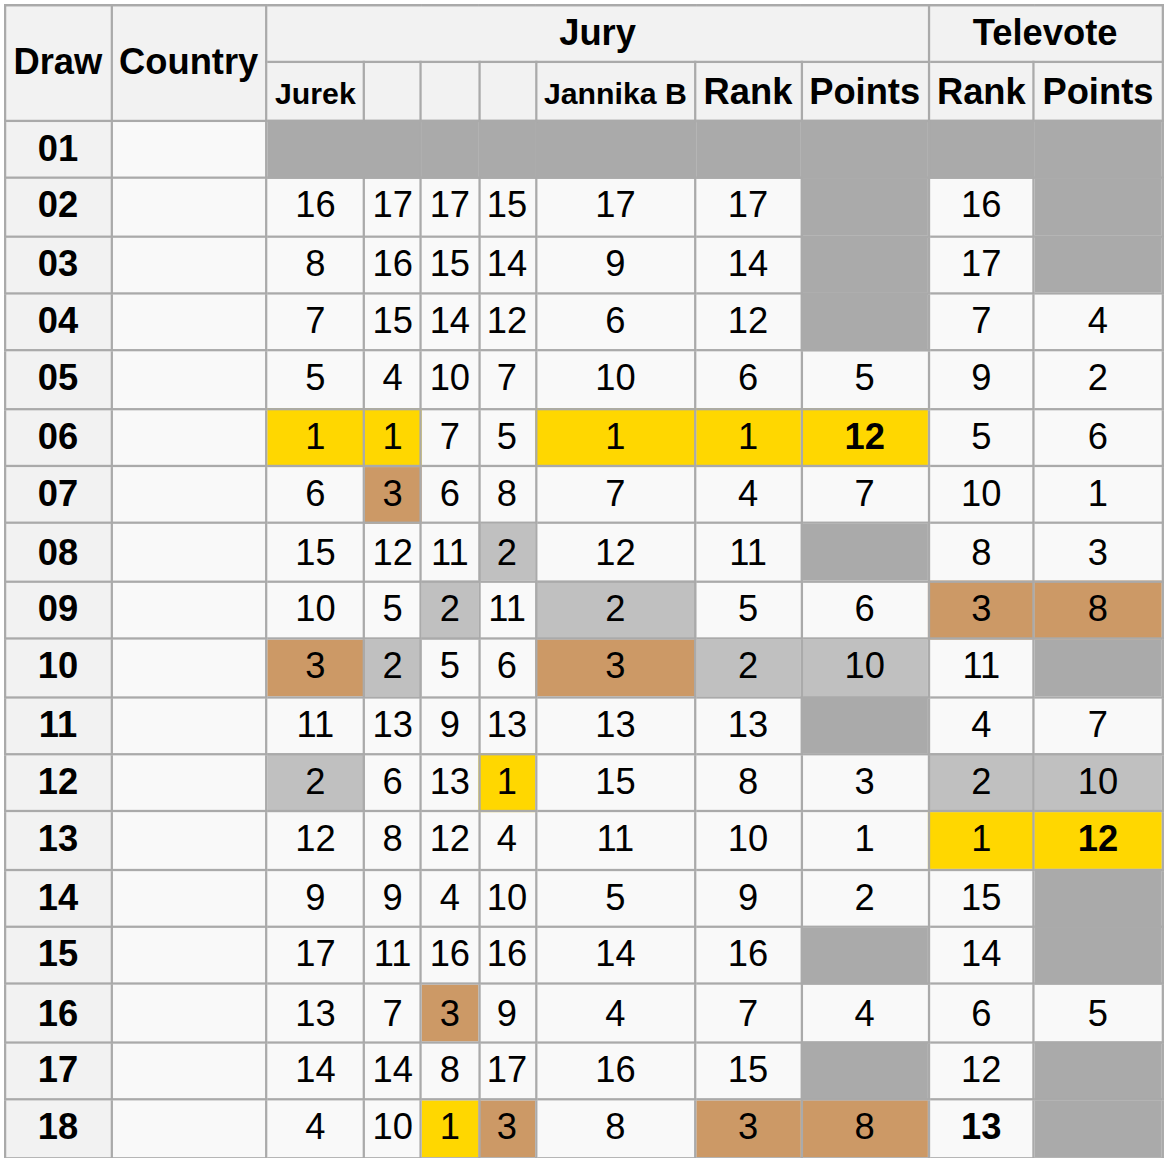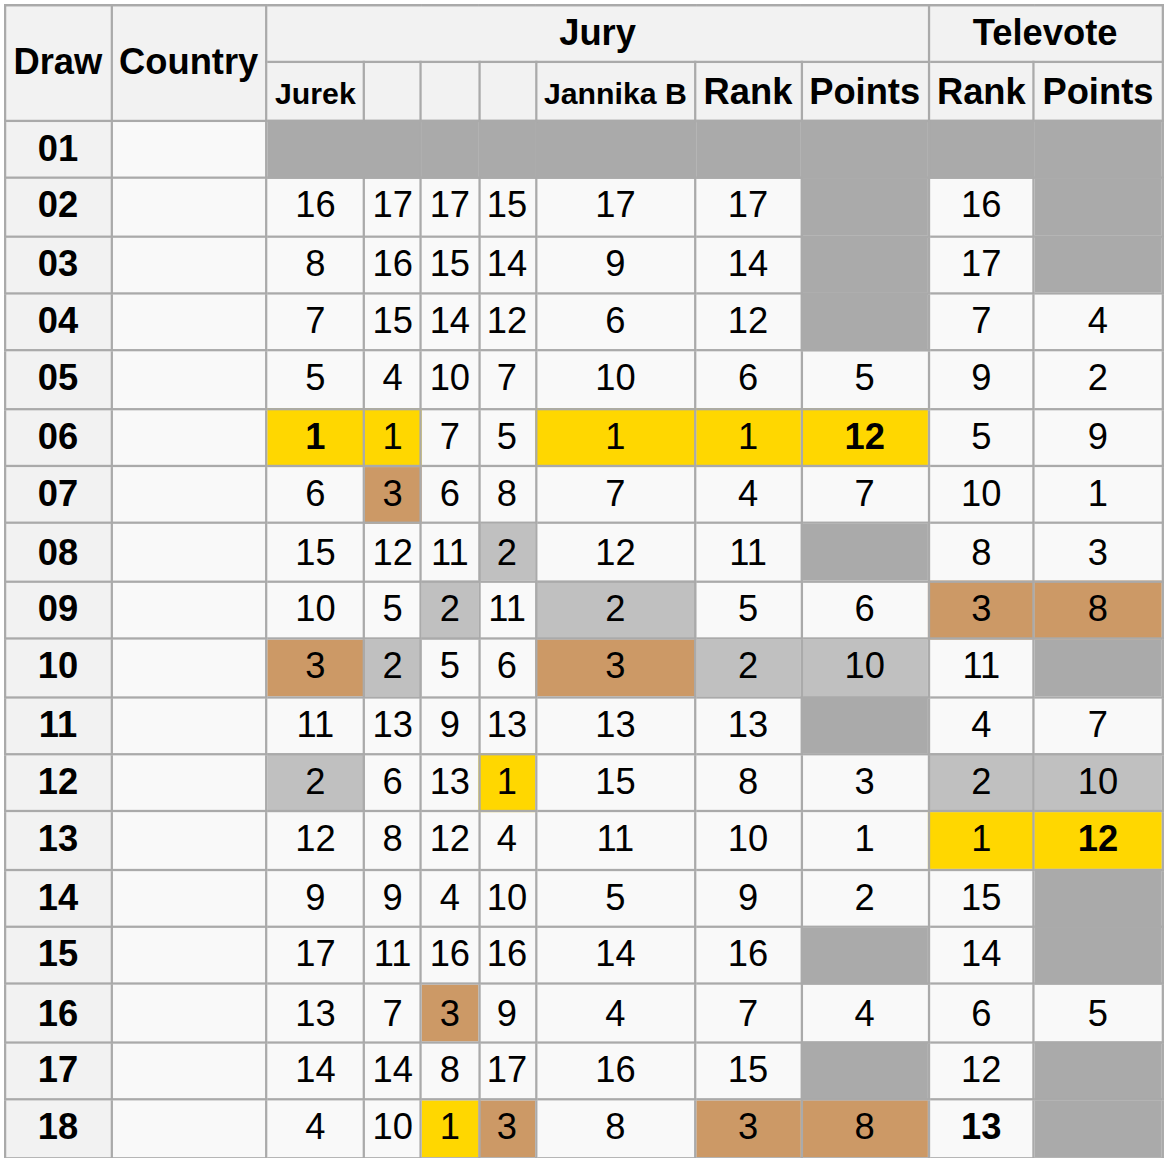(315, 436) normal -> (315, 436) bold
(1098, 436) 6 -> (1098, 436) 9
